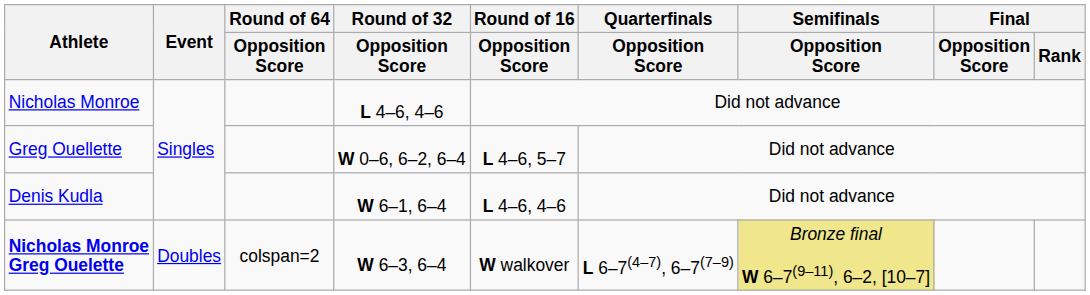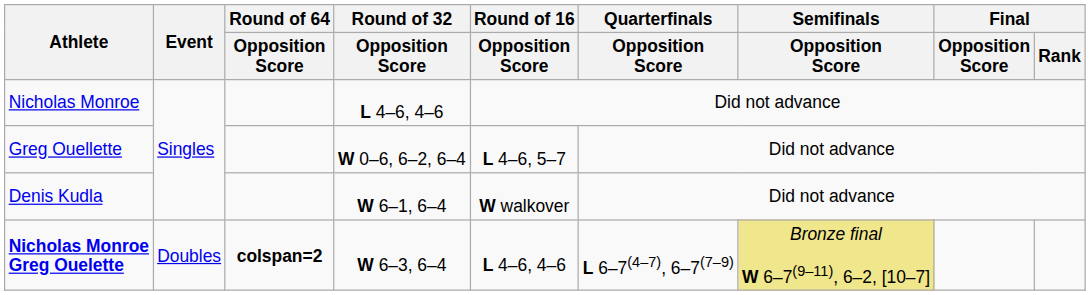(524, 206) L 4–6, 4–6 -> (524, 206) W walkover
(280, 255) normal -> (280, 255) bold
(524, 265) W walkover -> (524, 265) L 4–6, 4–6
